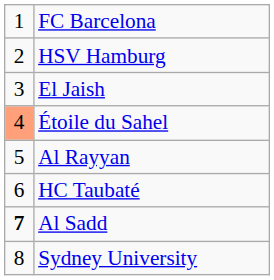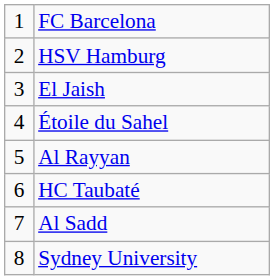(19, 122) lightsalmon background -> (19, 122) no background
(19, 223) bold -> (19, 223) normal
